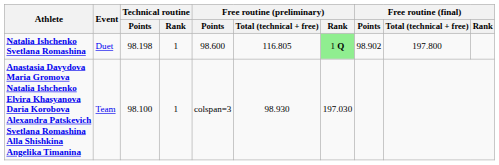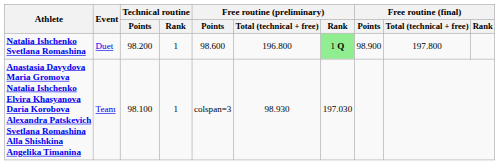(140, 46) 98.198 -> (140, 46) 98.200
(277, 46) 116.805 -> (277, 46) 196.800
(369, 46) 98.902 -> (369, 46) 98.900
